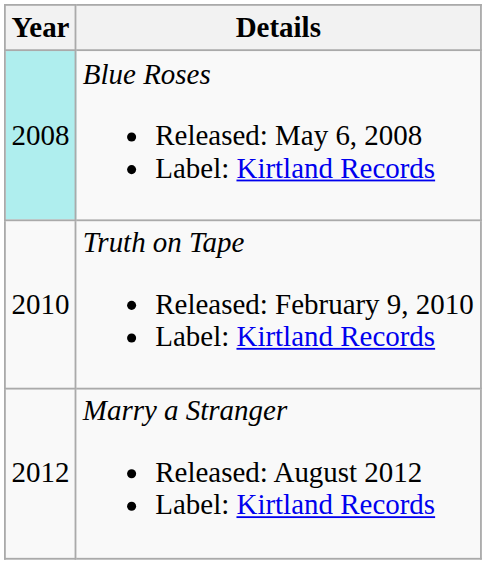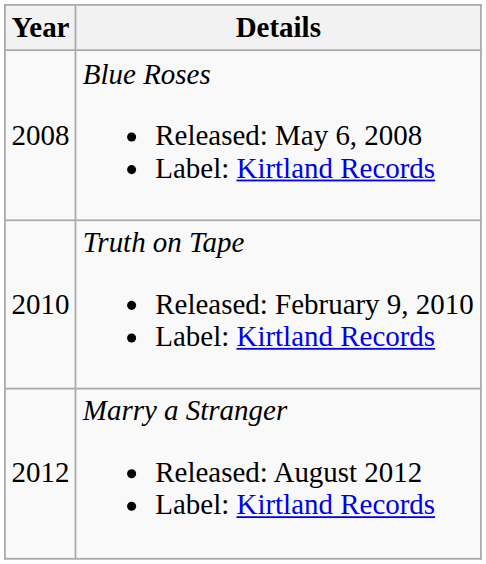(41, 134) paleturquoise background -> (41, 134) no background
